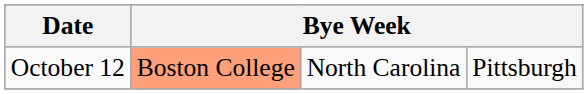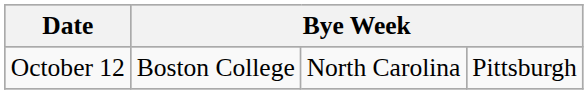(216, 67) lightsalmon background -> (216, 67) no background
